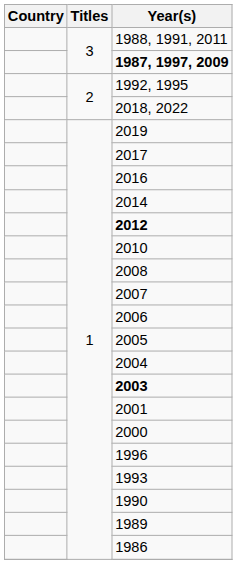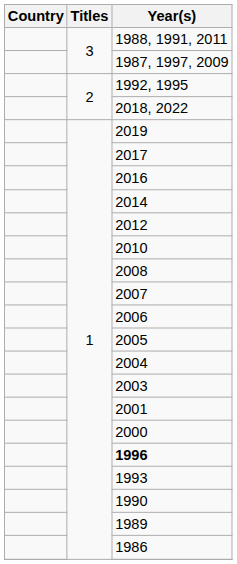(172, 62) bold -> (172, 62) normal
(131, 224) bold -> (131, 224) normal
(131, 386) bold -> (131, 386) normal
(131, 455) normal -> (131, 455) bold
